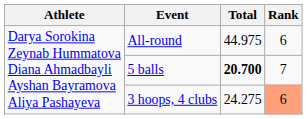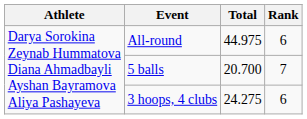(243, 70) bold -> (243, 70) normal
(283, 99) lightsalmon background -> (283, 99) no background
